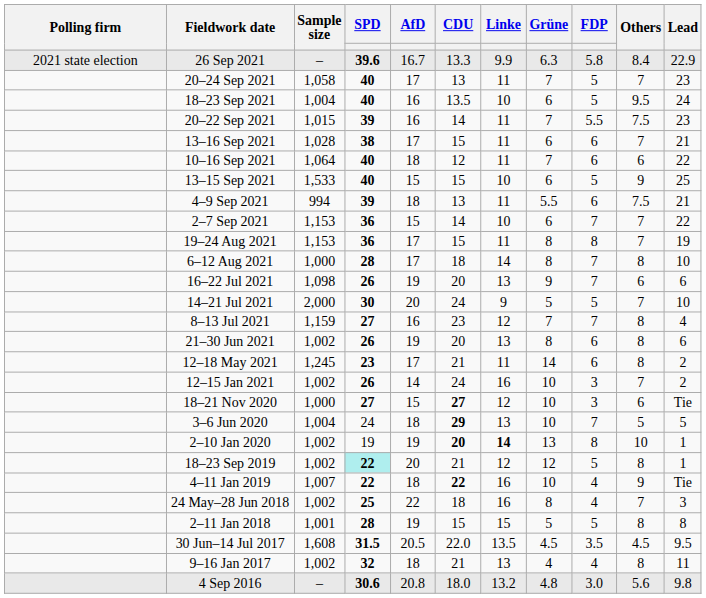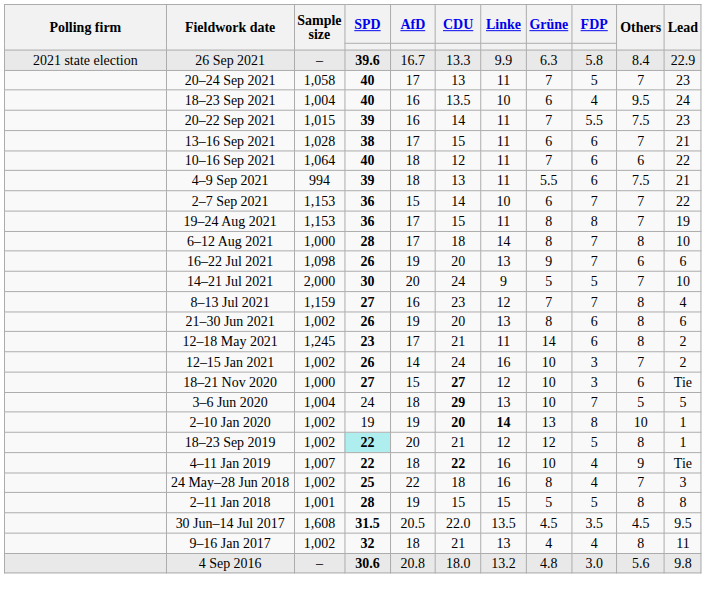(594, 101) 5 -> (594, 101) 4
- row: (230, 181)
